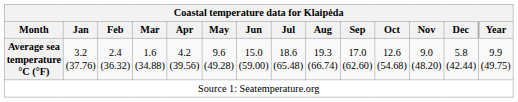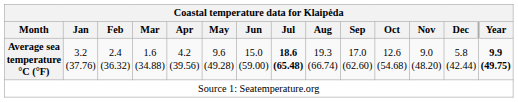(288, 59) normal -> (288, 59) bold
(496, 59) normal -> (496, 59) bold
